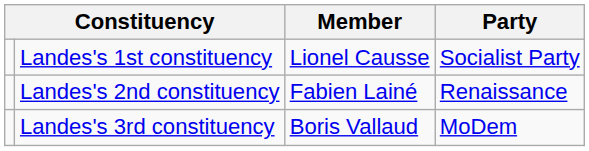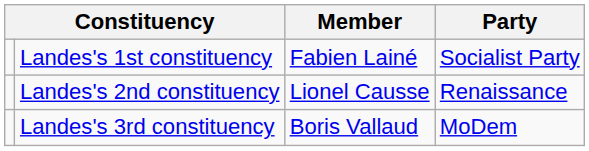(360, 57) Lionel Causse -> (354, 57) Fabien Lainé
(354, 92) Fabien Lainé -> (360, 92) Lionel Causse
